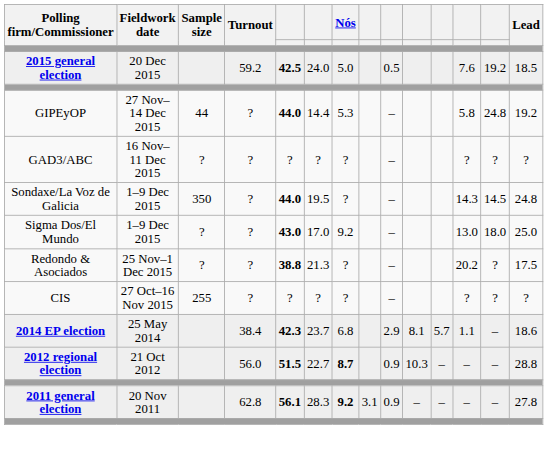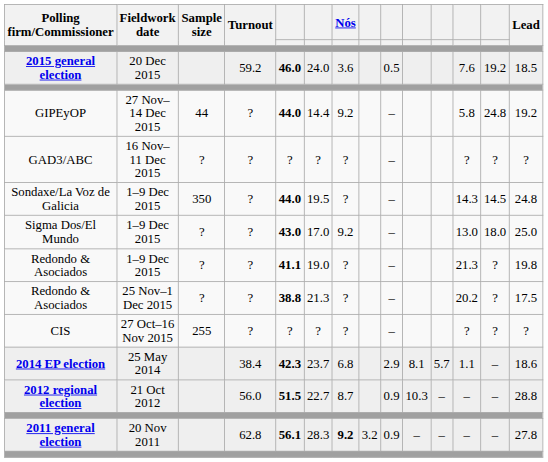(290, 68) 42.5 -> (290, 68) 46.0
(346, 68) 5.0 -> (346, 68) 3.6
(346, 113) 5.3 -> (346, 113) 9.2
+ row: (61, 265)
(346, 363) bold -> (346, 396) normal
(370, 402) 3.1 -> (370, 435) 3.2
